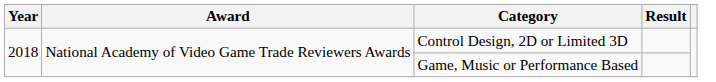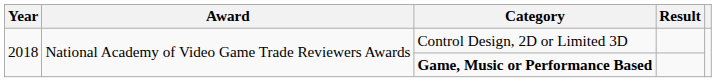(528, 64) normal -> (535, 64) bold
